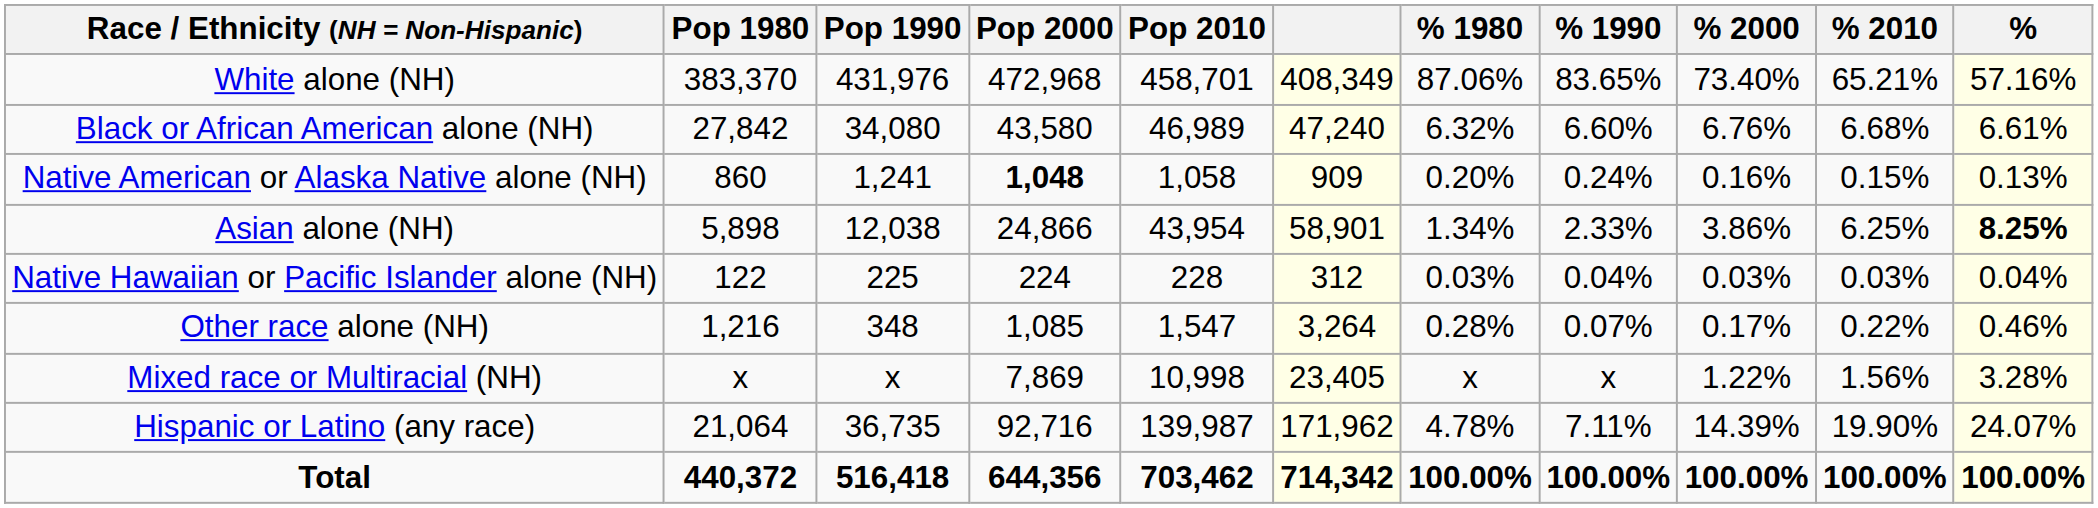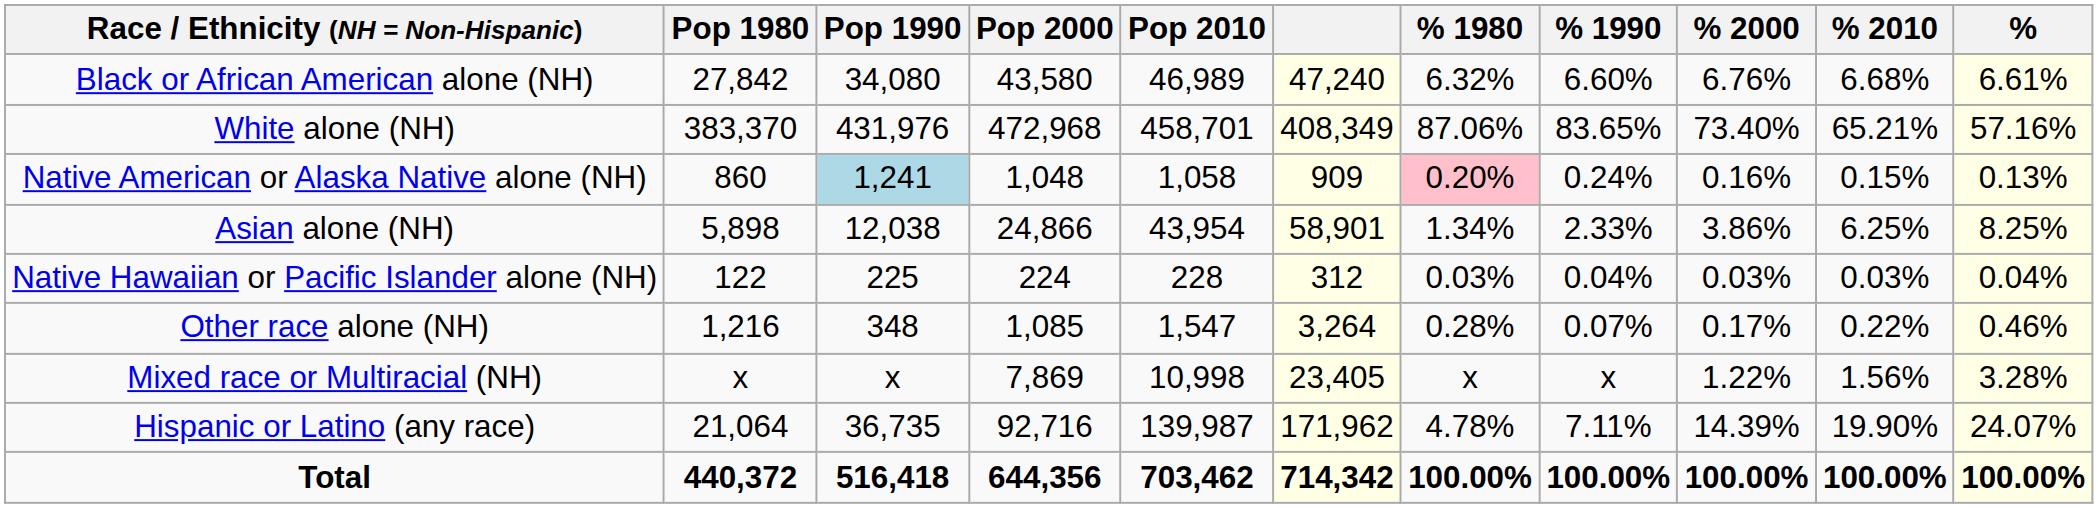rows swapped: (335, 79) <-> (335, 128)
(893, 178) no background -> (893, 178) lightblue background
(1045, 178) bold -> (1045, 178) normal
(1470, 178) no background -> (1470, 178) pink background
(2023, 228) bold -> (2023, 228) normal
